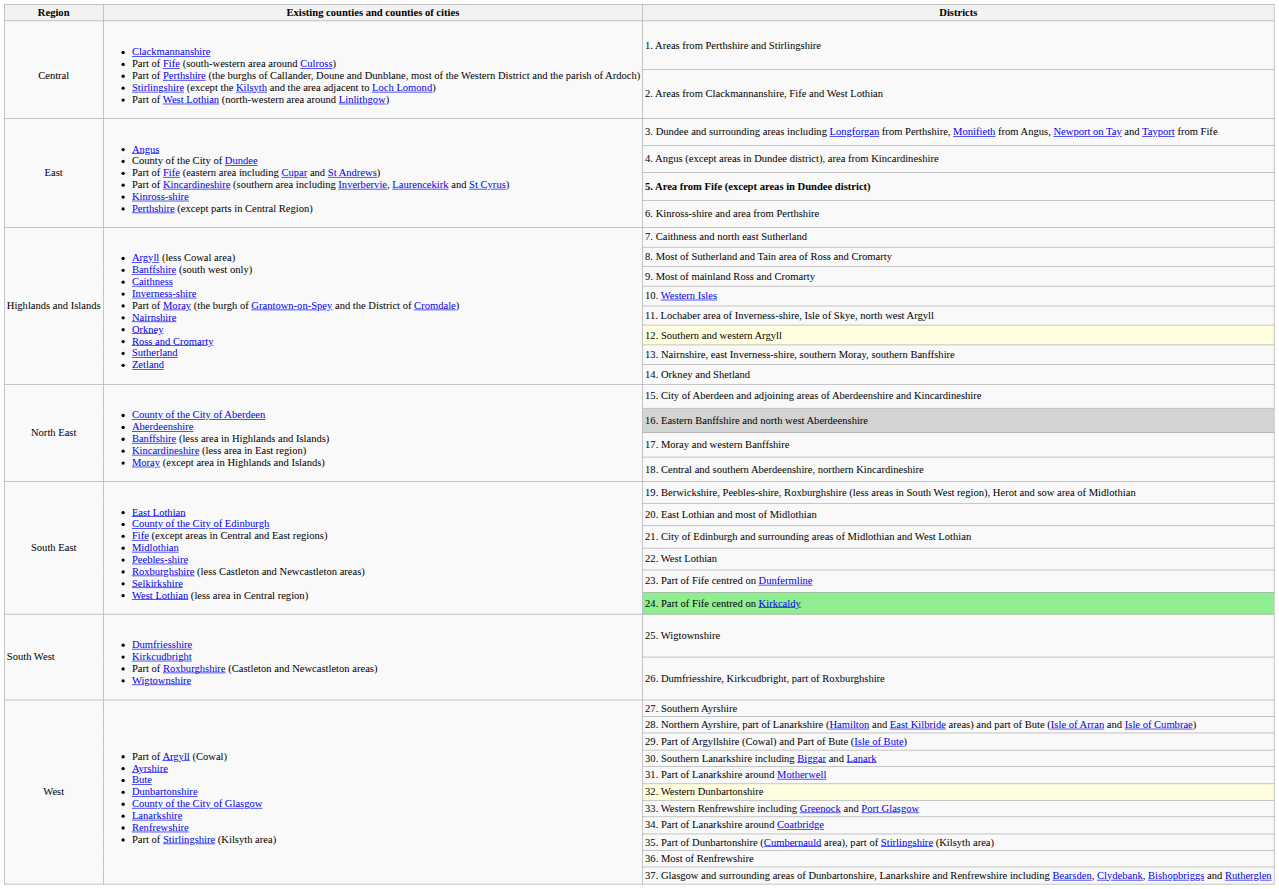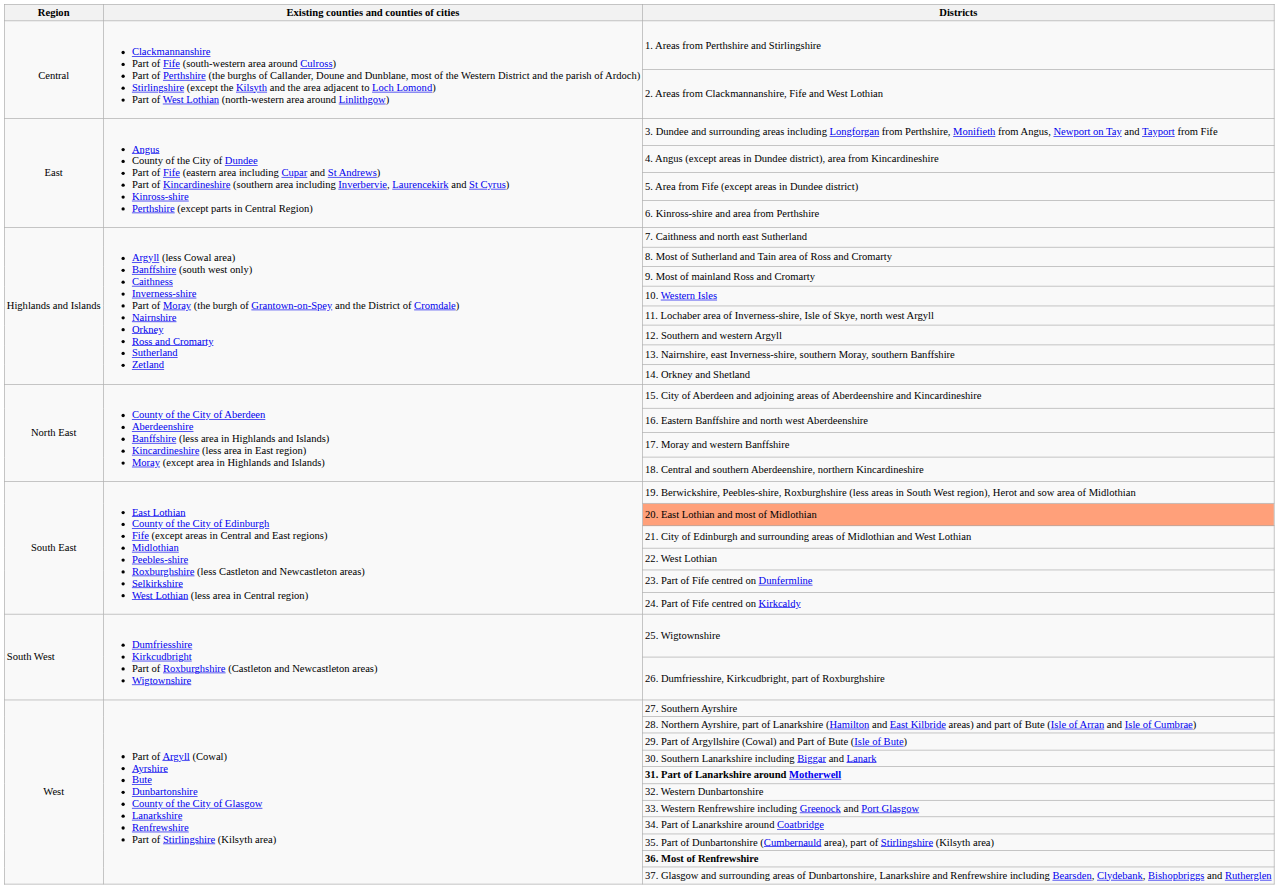(758, 186) bold -> (752, 186) normal
(713, 335) lightyellow background -> (713, 335) no background
(757, 420) lightgrey background -> (757, 420) no background
(731, 514) no background -> (731, 514) lightsalmon background
(723, 603) lightgreen background -> (723, 603) no background
(736, 775) normal -> (743, 775) bold
(704, 792) lightyellow background -> (704, 792) no background
(699, 858) normal -> (702, 858) bold
